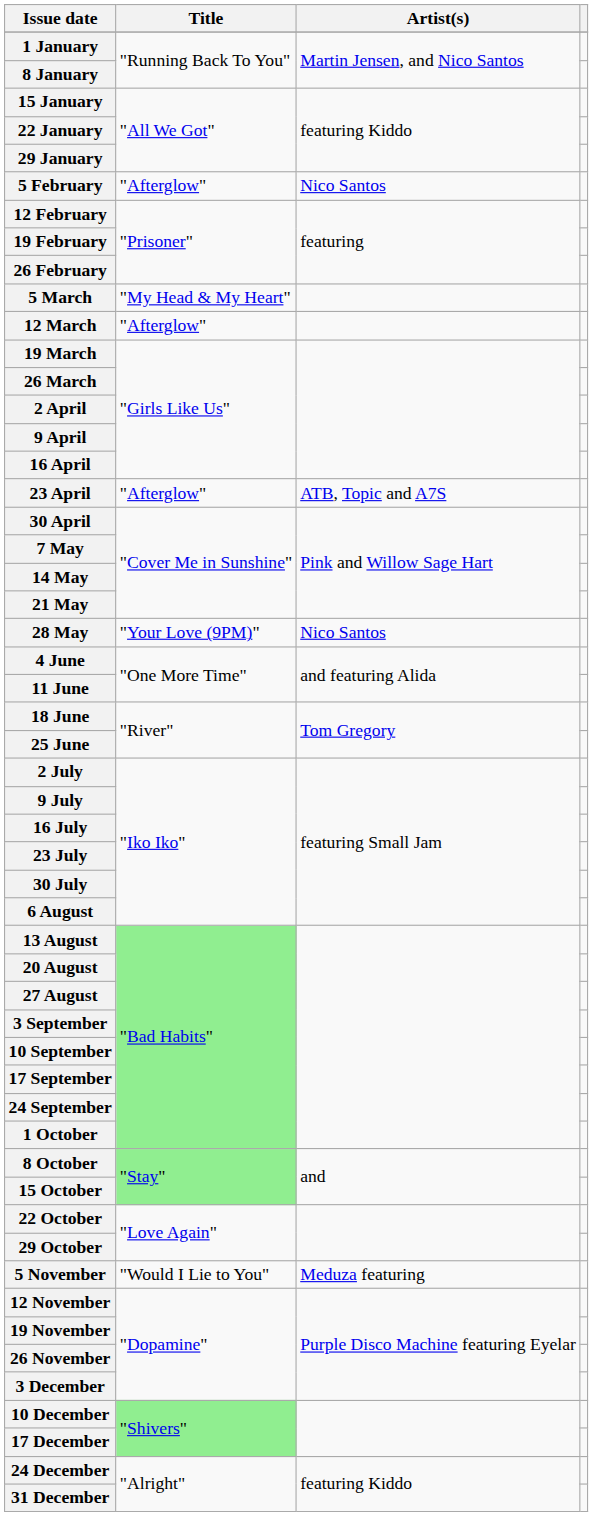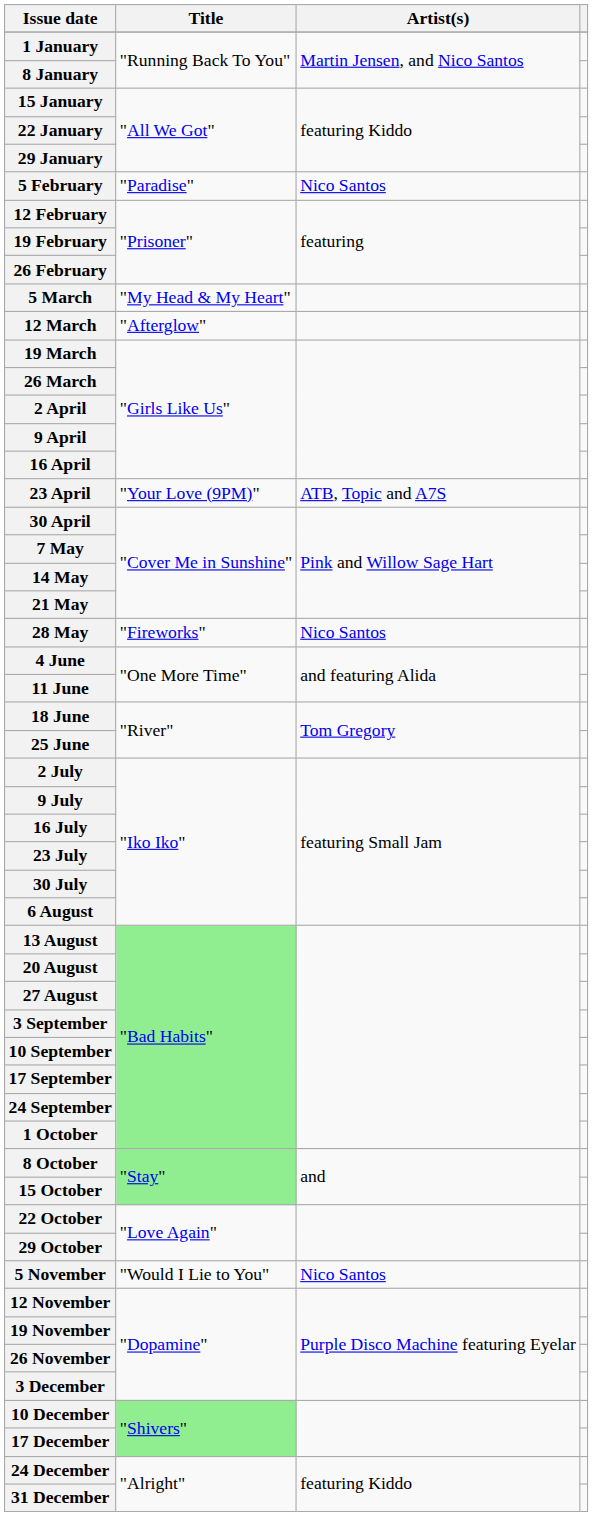(163, 185) "Afterglow" -> (157, 185) "Paradise"
(163, 492) "Afterglow" -> (190, 492) "Your Love (9PM)"
(190, 632) "Your Love (9PM)" -> (163, 632) "Fireworks"
(363, 1274) Meduza featuring -> (343, 1274) Nico Santos
